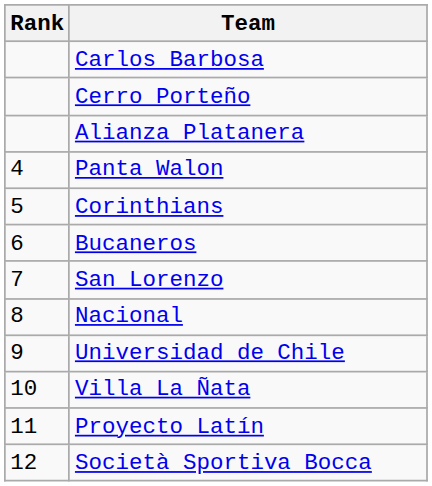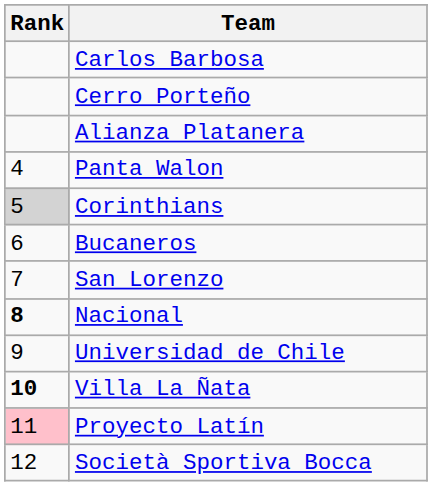(17, 206) no background -> (17, 206) lightgrey background
(17, 316) normal -> (17, 316) bold
(24, 390) normal -> (24, 390) bold
(24, 426) no background -> (24, 426) pink background
